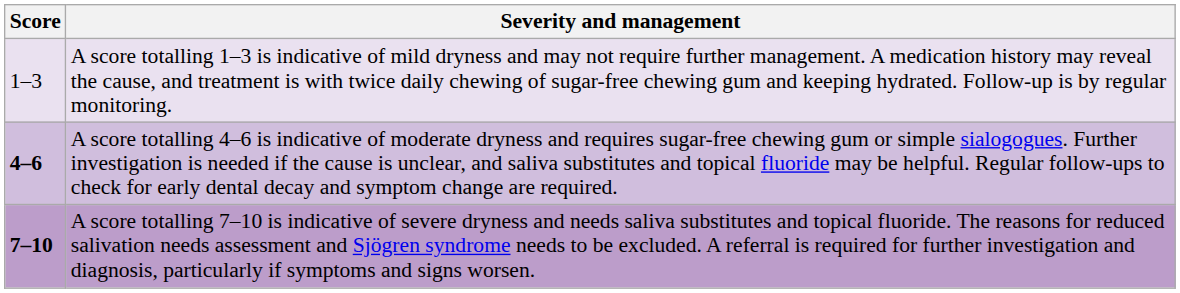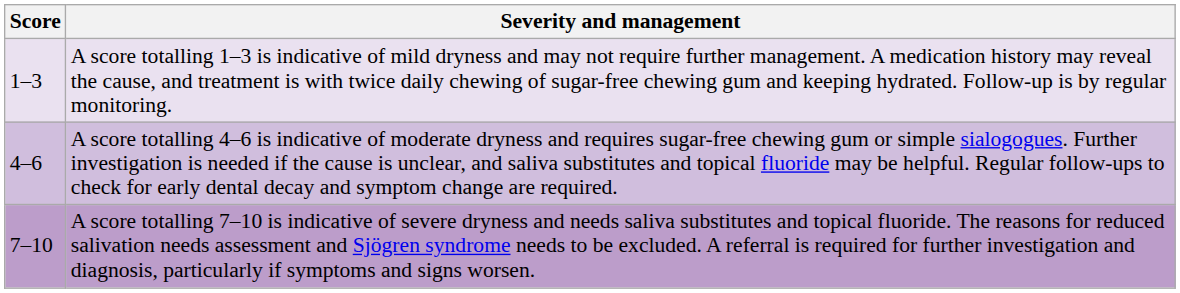(26, 163) bold -> (26, 163) normal
(31, 245) bold -> (31, 245) normal
